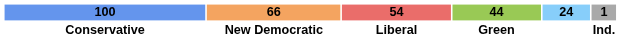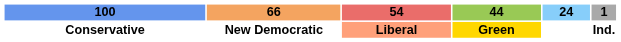(396, 29) no background -> (396, 29) lightsalmon background
(497, 29) no background -> (497, 29) gold background
